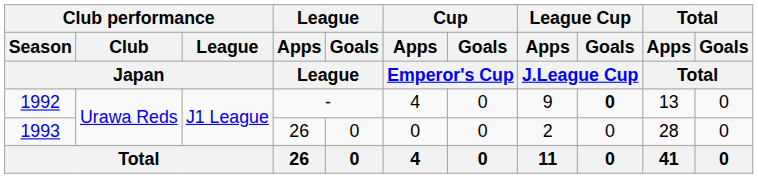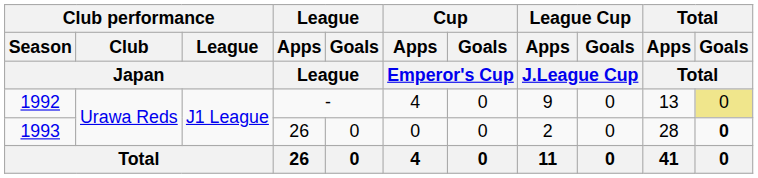(610, 103) bold -> (610, 103) normal
(724, 103) no background -> (724, 103) khaki background
(724, 131) normal -> (724, 131) bold
